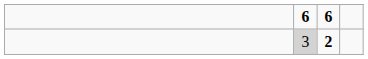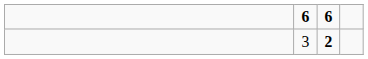(305, 41) lightgrey background -> (305, 41) no background
